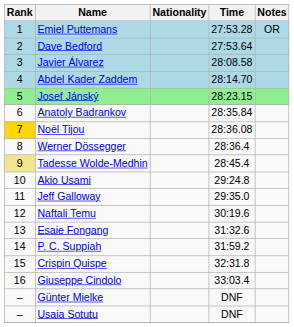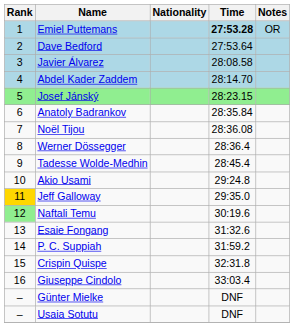(232, 29) normal -> (232, 29) bold
(20, 130) gold background -> (20, 130) no background
(20, 163) khaki background -> (20, 163) no background
(20, 197) no background -> (20, 197) gold background
(20, 213) no background -> (20, 213) lightgreen background
